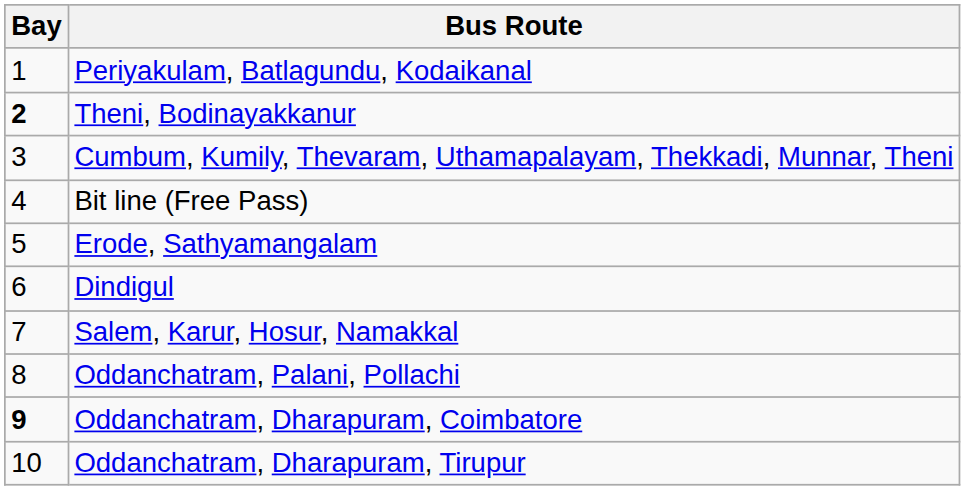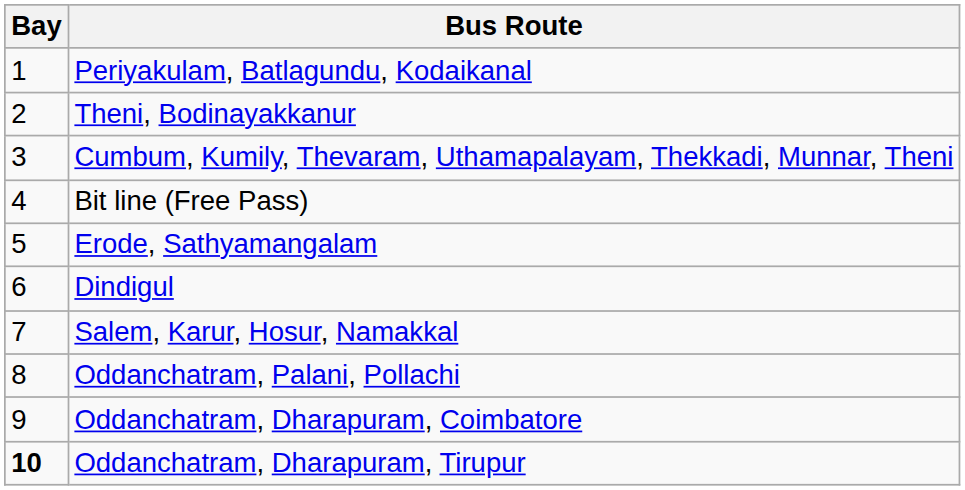(19, 113) bold -> (19, 113) normal
(19, 419) bold -> (19, 419) normal
(27, 462) normal -> (27, 462) bold
